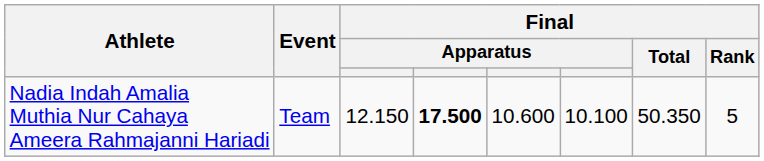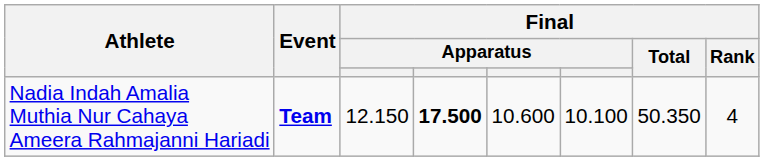(305, 116) normal -> (306, 116) bold
(732, 116) 5 -> (732, 116) 4
